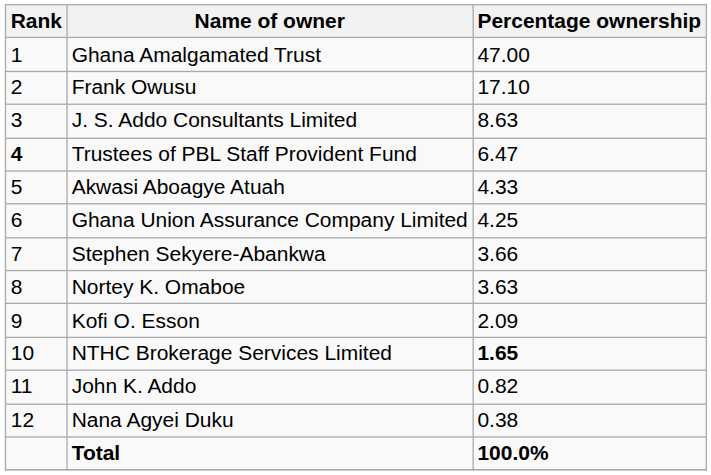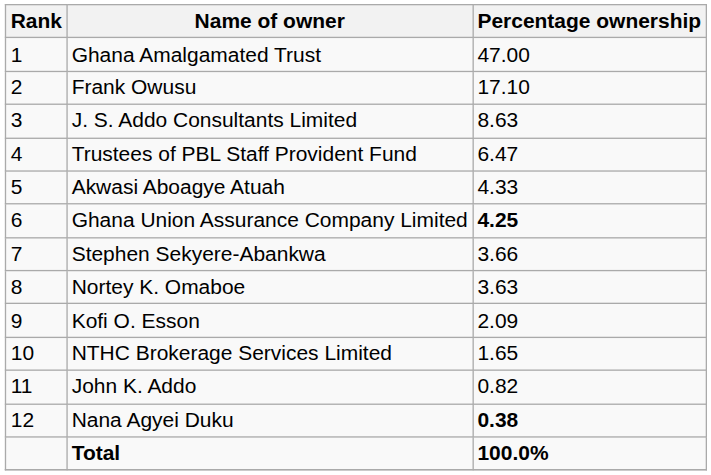(17, 154) bold -> (17, 154) normal
(498, 220) normal -> (498, 220) bold
(498, 353) bold -> (498, 353) normal
(498, 420) normal -> (498, 420) bold
